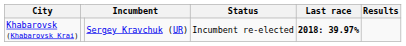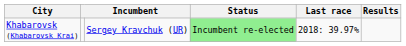(243, 30) no background -> (243, 30) lightgreen background
(329, 30) bold -> (329, 30) normal
